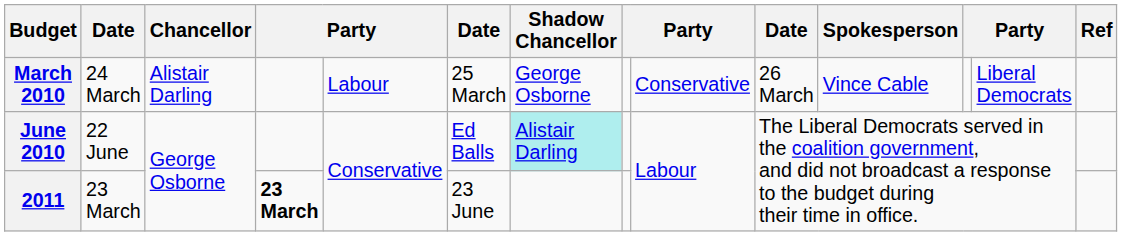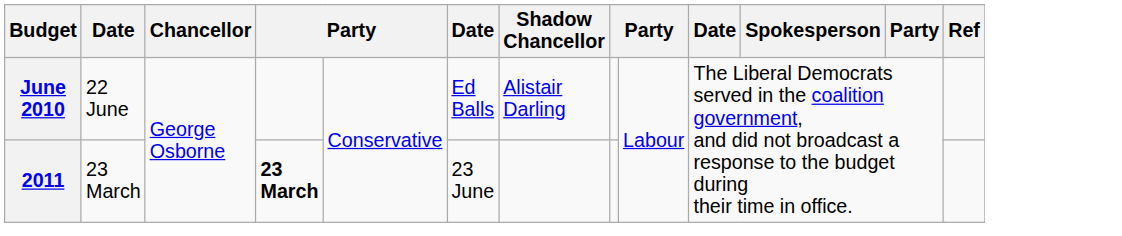- row: (43, 84)
(546, 141) paleturquoise background -> (534, 98) no background
